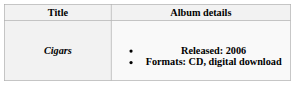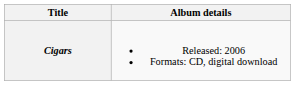(201, 56) bold -> (201, 56) normal
